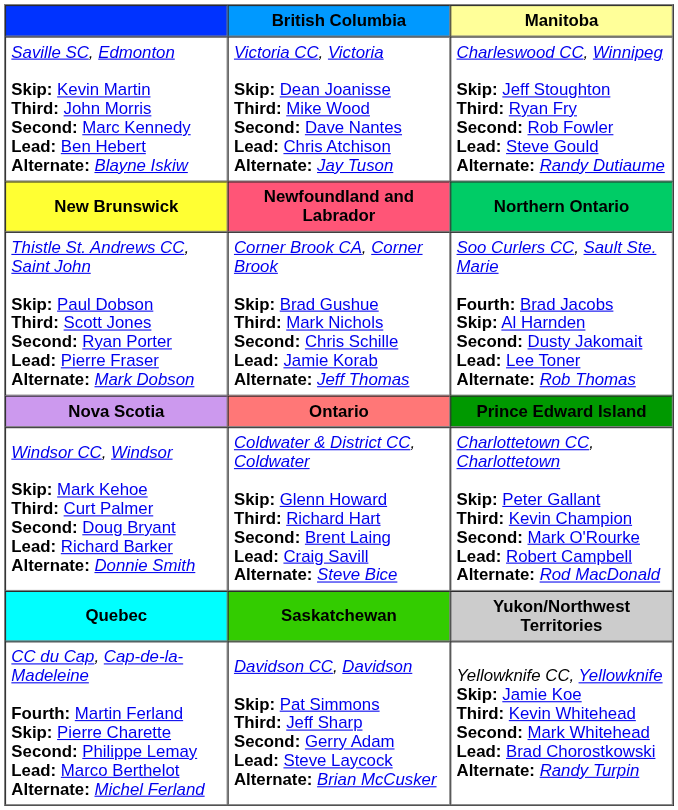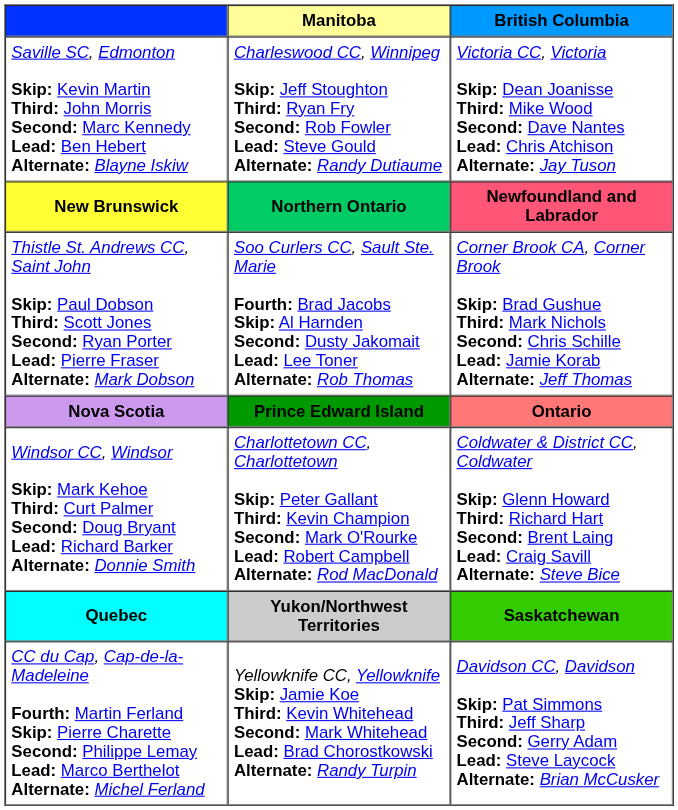columns swapped: (339, 20) <-> (562, 20)
